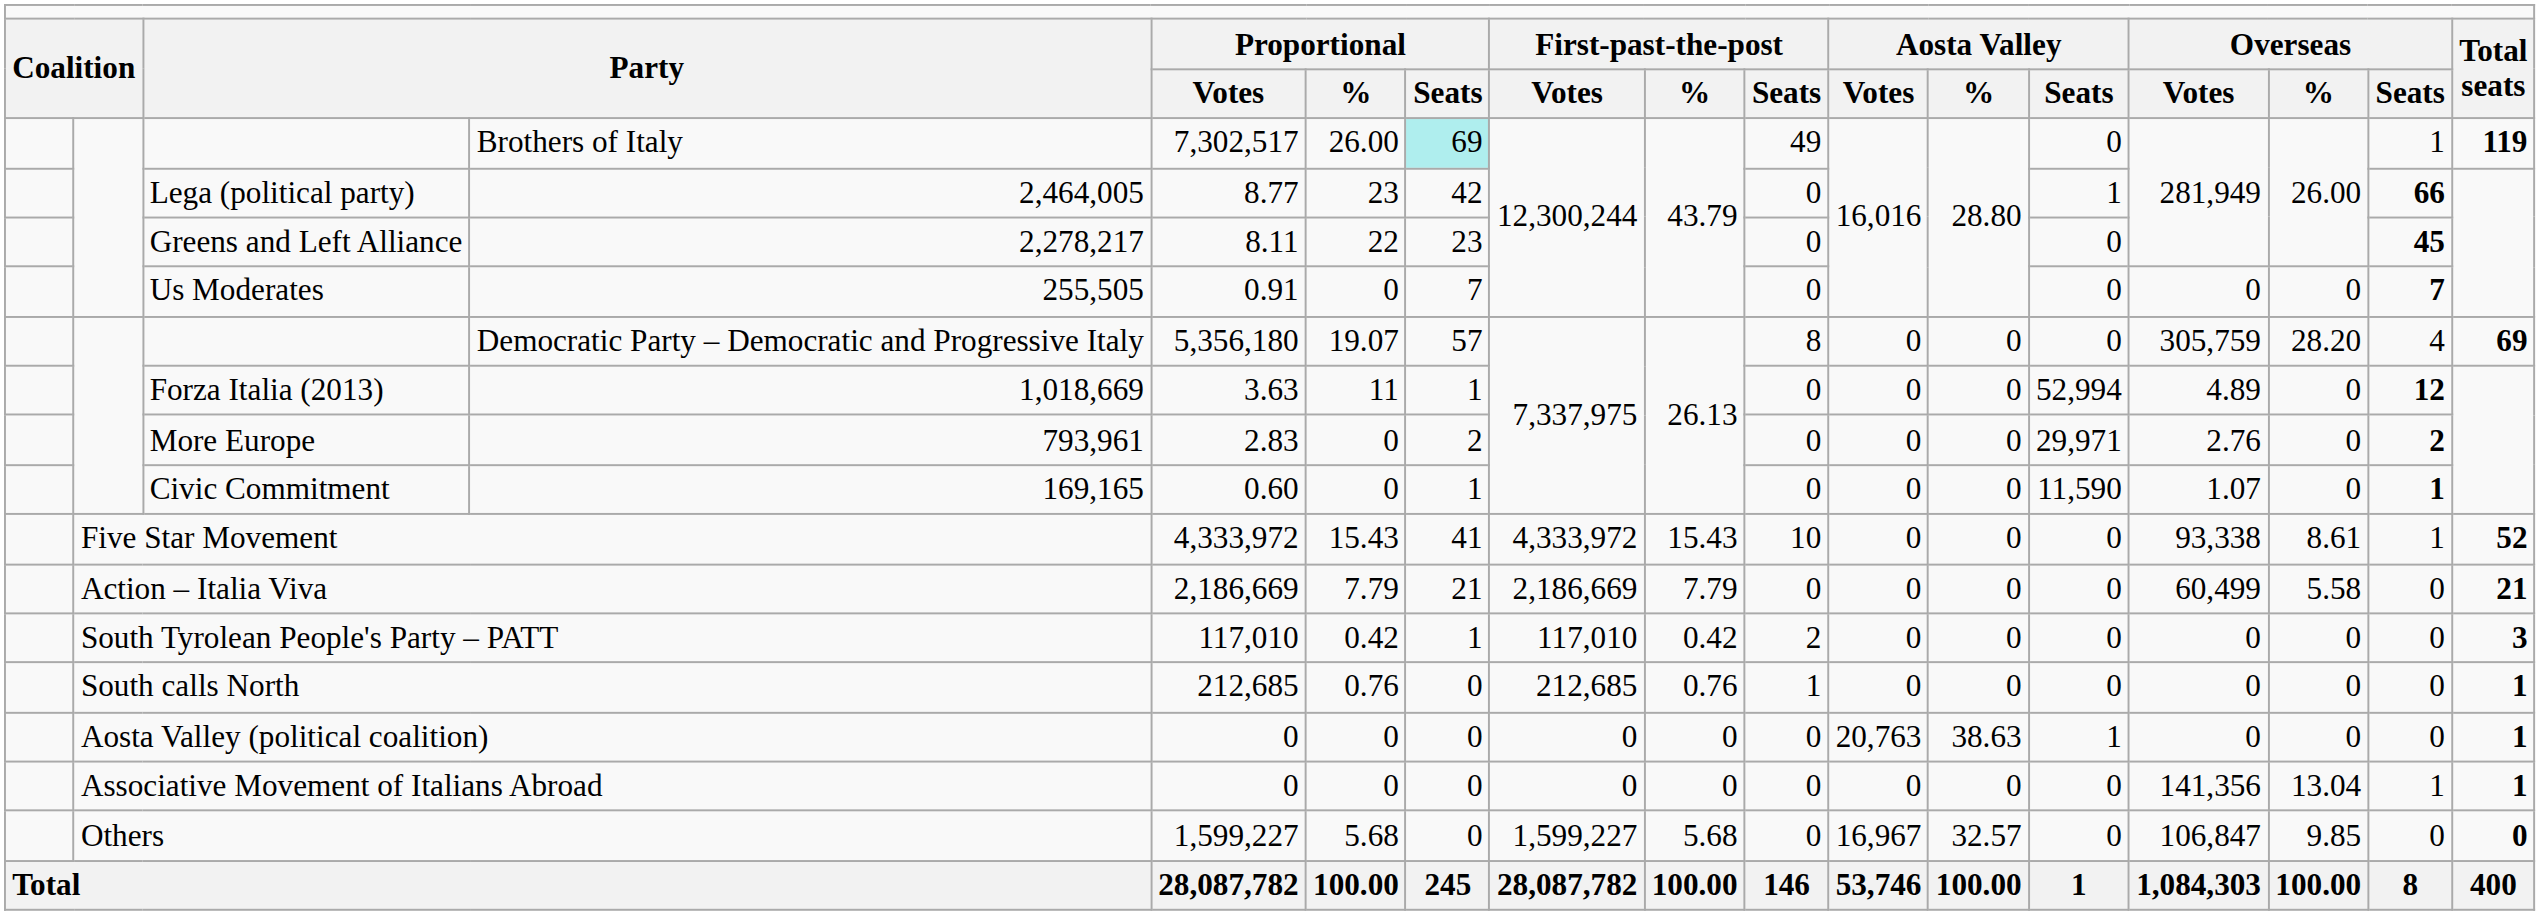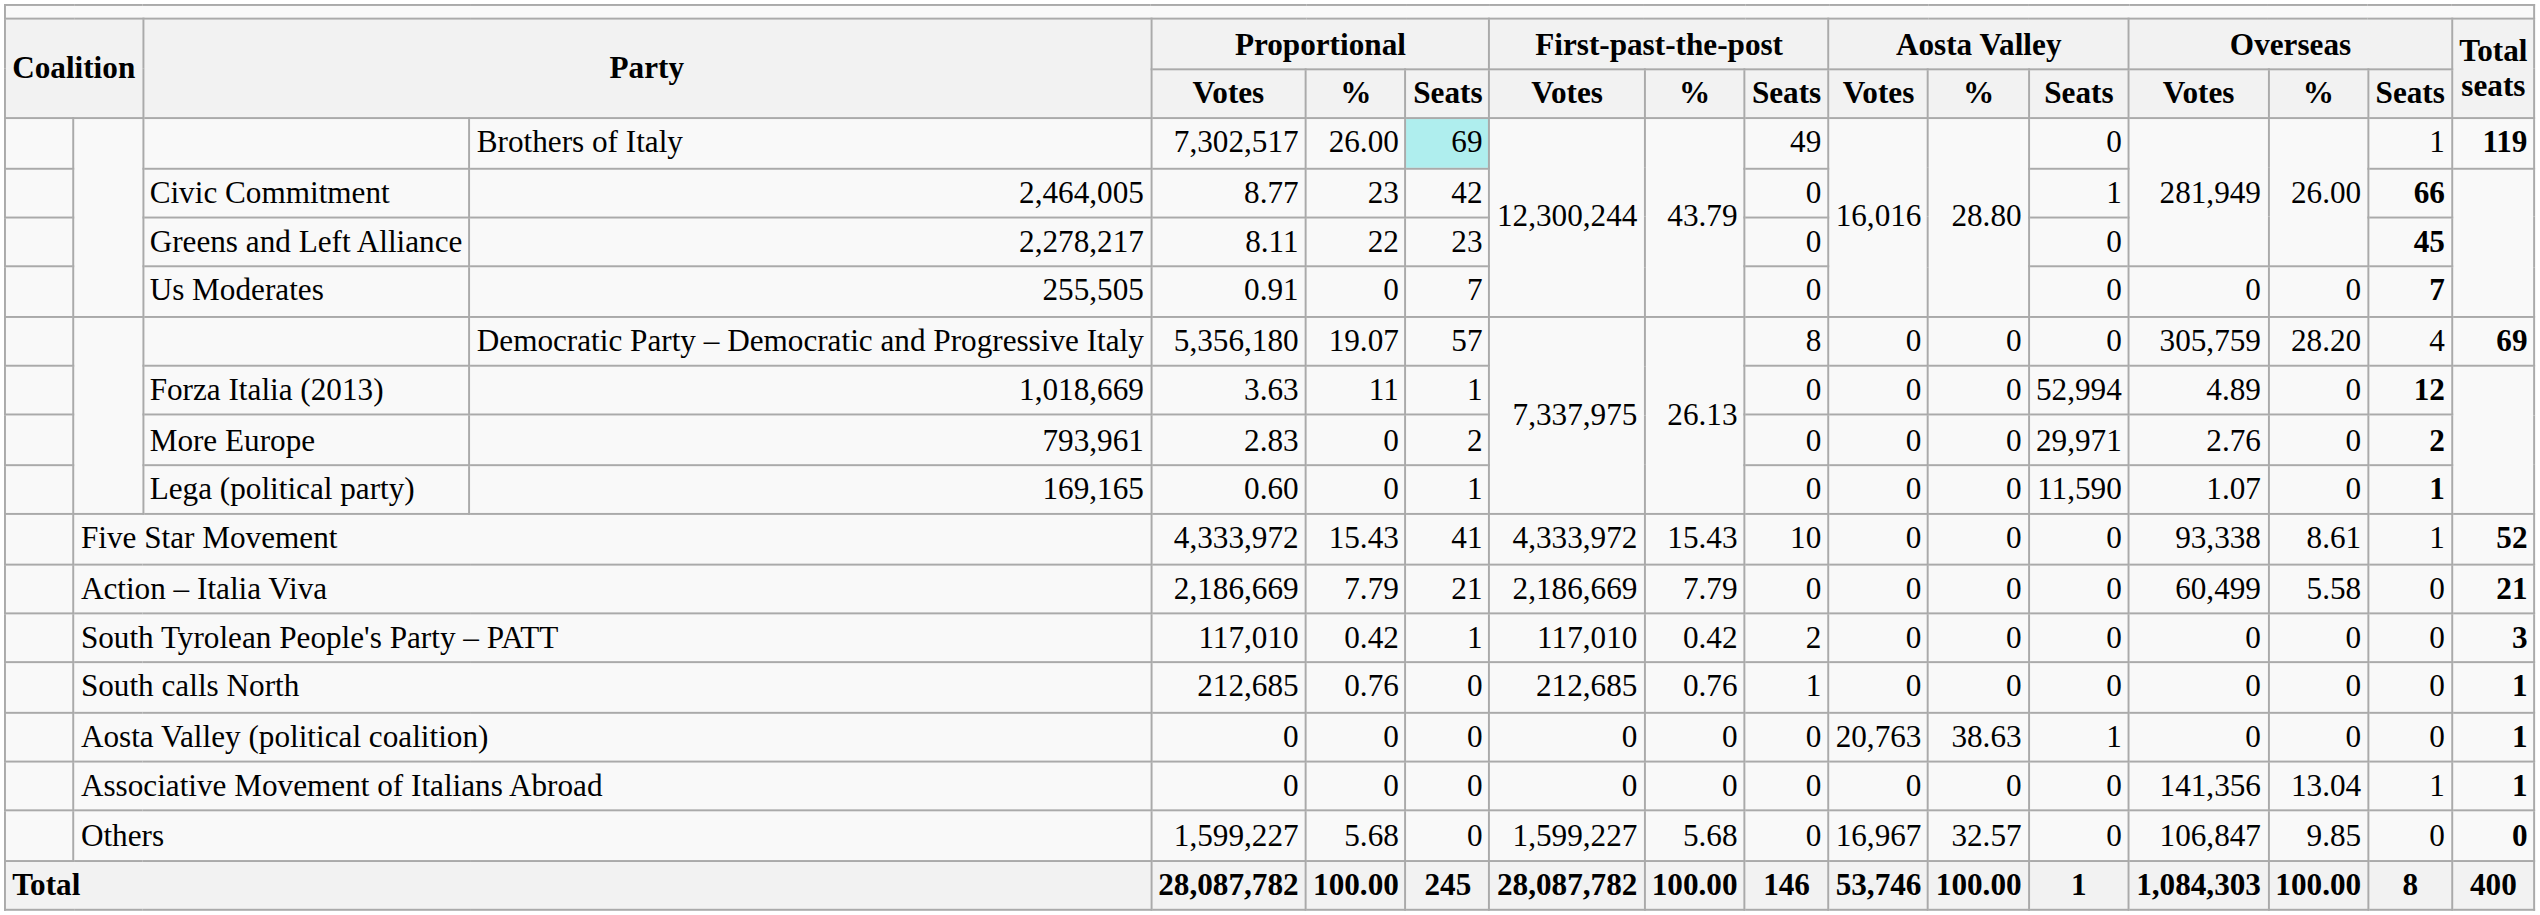(282, 192) Lega (political party) -> (270, 192) Civic Commitment
(270, 488) Civic Commitment -> (282, 488) Lega (political party)
